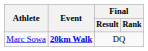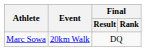(71, 39) bold -> (70, 39) normal
